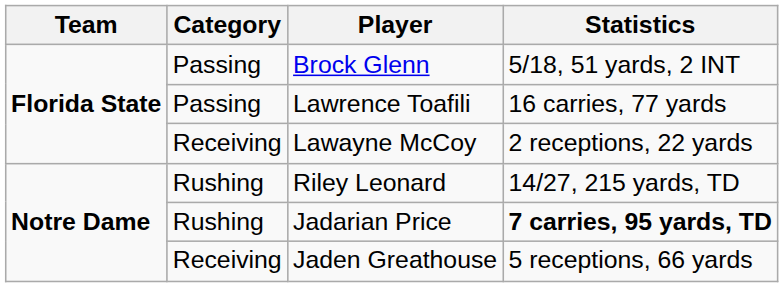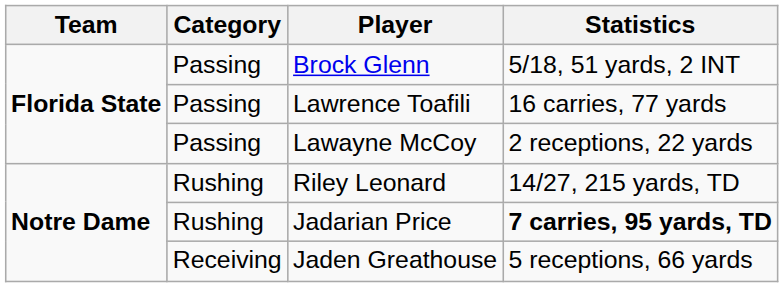(227, 142) Receiving -> (217, 142) Passing
